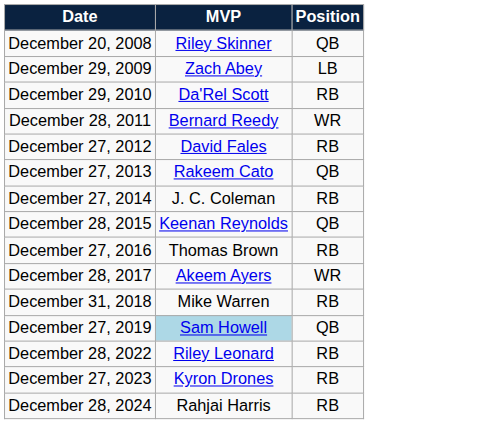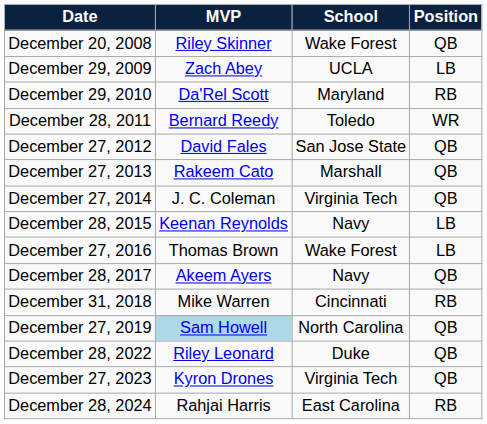+ column: (351, 17)
(328, 146) RB -> (446, 146) QB
(328, 198) RB -> (446, 198) QB
(328, 224) QB -> (446, 224) LB
(328, 250) RB -> (446, 250) LB
(328, 276) WR -> (446, 276) QB
(328, 353) RB -> (446, 353) QB
(328, 379) RB -> (446, 379) QB
